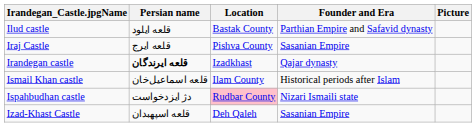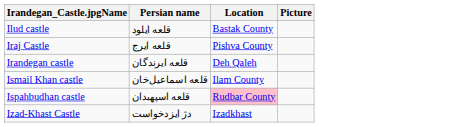- column: (356, 12)
(160, 63) bold -> (160, 63) normal
(232, 62) Izadkhast -> (235, 62) Deh Qaleh
(162, 97) دژ ایزدخواست -> (161, 97) قلعه اسپهبدان
(161, 113) قلعه اسپهبدان -> (162, 113) دژ ایزدخواست
(235, 113) Deh Qaleh -> (232, 113) Izadkhast
